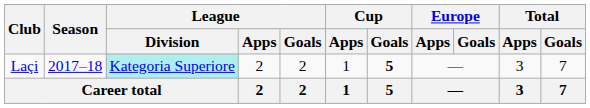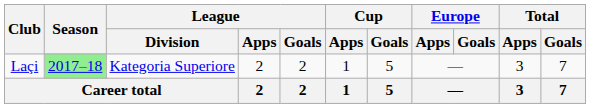(75, 66) no background -> (75, 66) lightgreen background
(172, 66) paleturquoise background -> (172, 66) no background
(389, 66) bold -> (389, 66) normal
